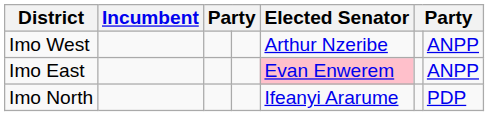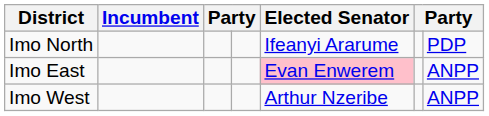rows swapped: (51, 97) <-> (49, 44)
